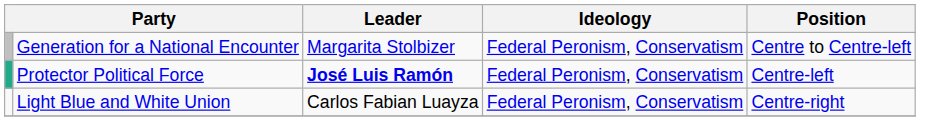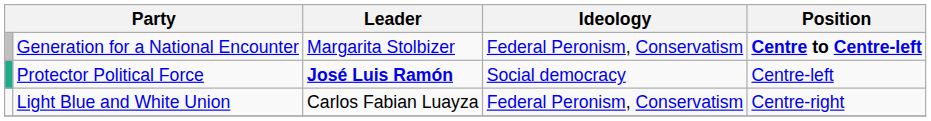(831, 47) normal -> (837, 47) bold
(615, 75) Federal Peronism, Conservatism -> (556, 75) Social democracy
